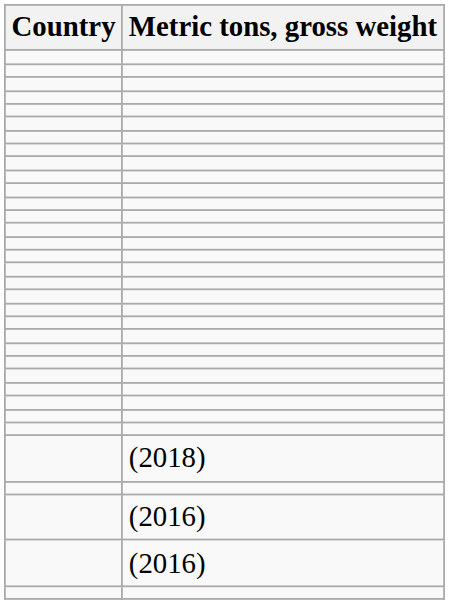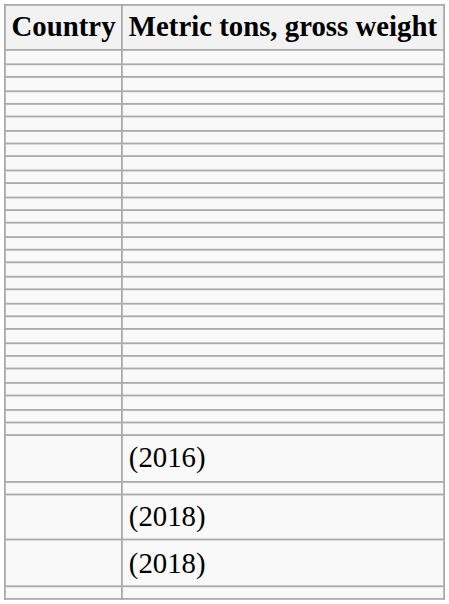(167, 457) (2018) -> (167, 457) (2016)
(167, 516) (2016) -> (167, 516) (2018)
(167, 562) (2016) -> (167, 562) (2018)
